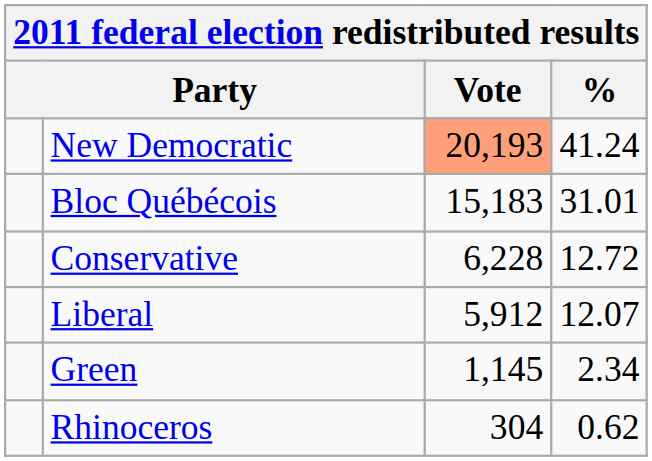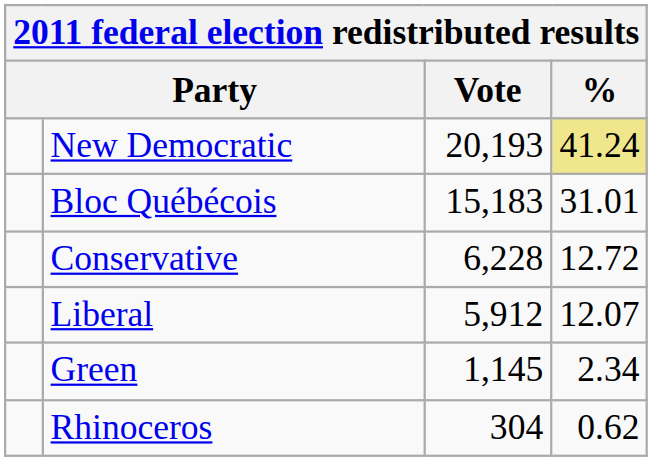(494, 145) lightsalmon background -> (494, 145) no background
(599, 145) no background -> (599, 145) khaki background
